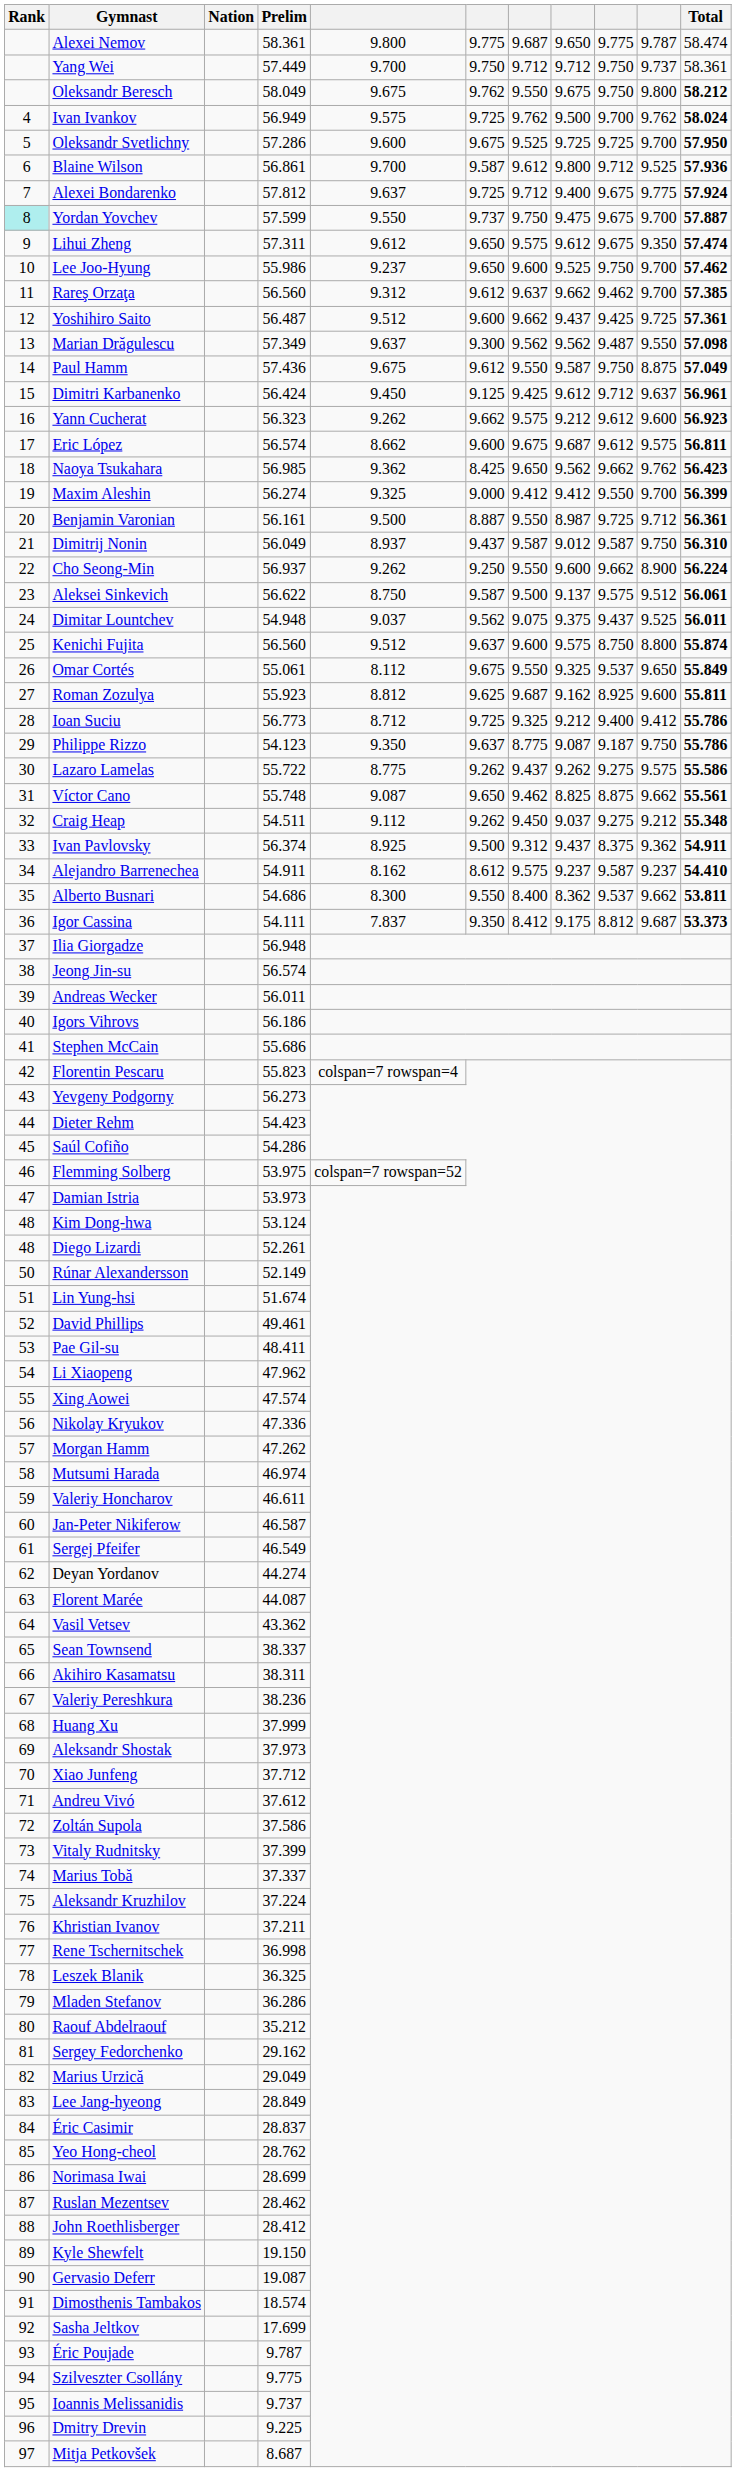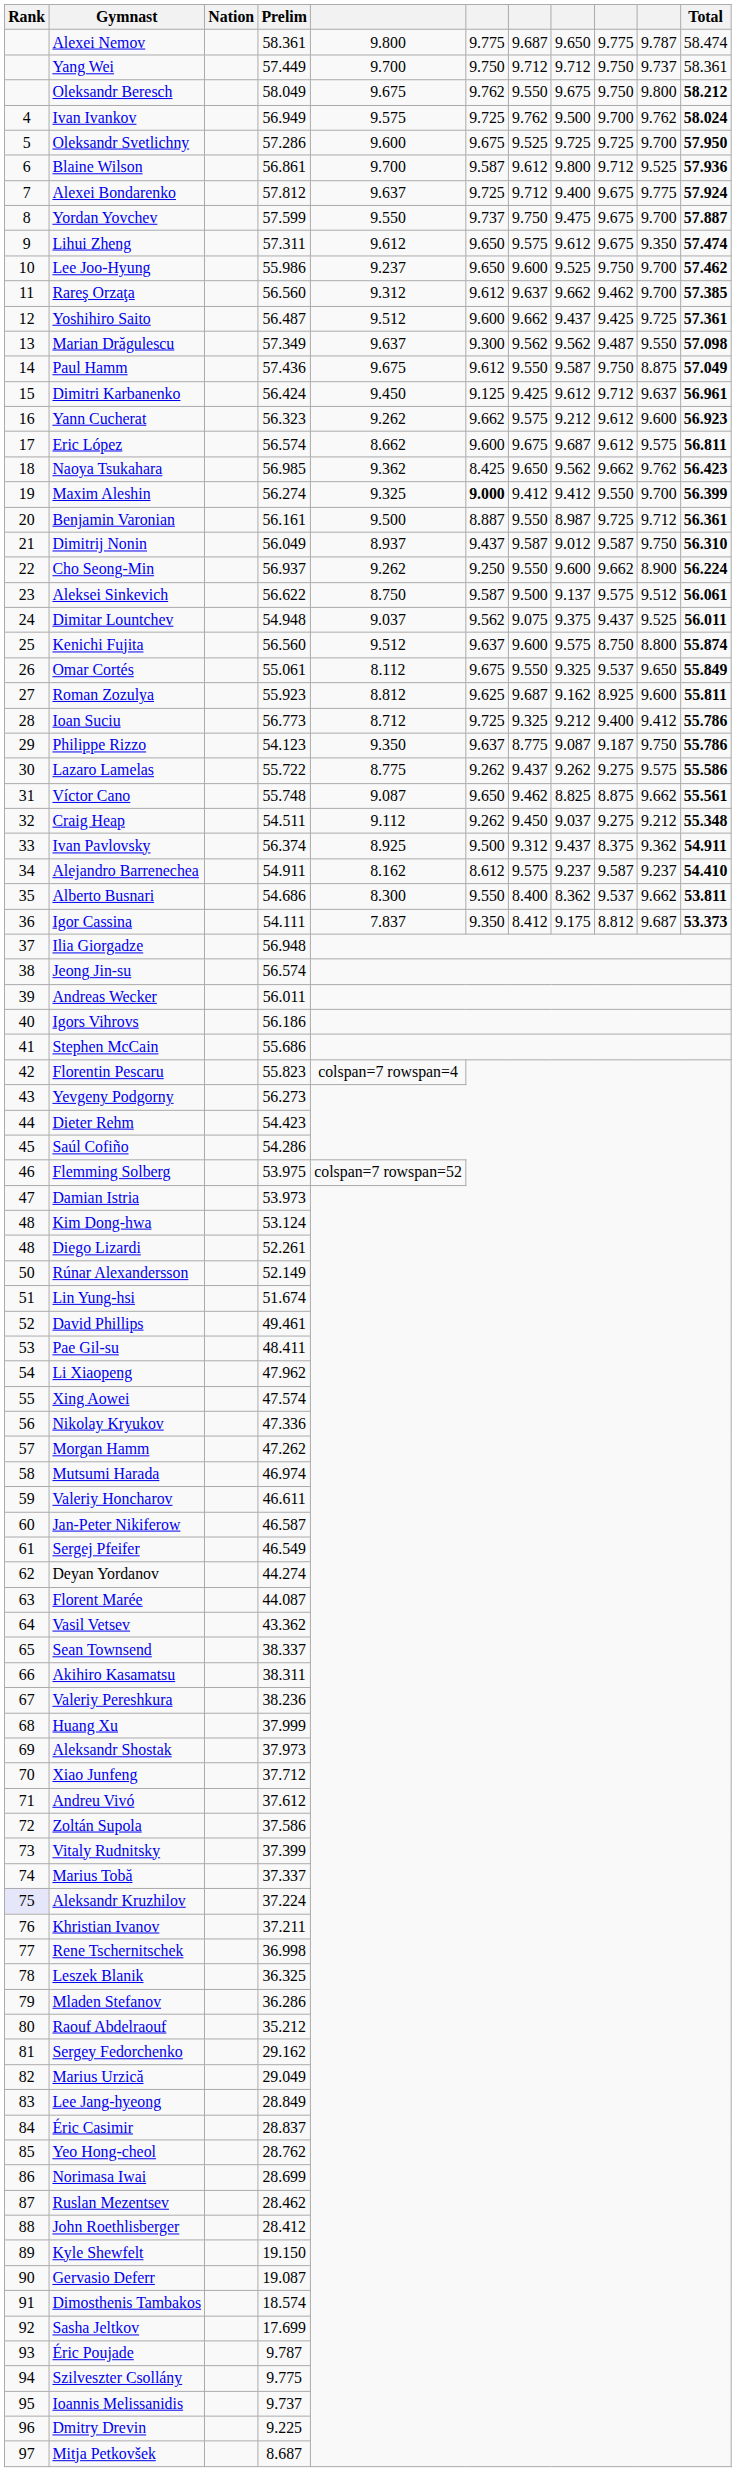(27, 218) paleturquoise background -> (27, 218) no background
(487, 494) normal -> (487, 494) bold
(27, 1901) no background -> (27, 1901) lavender background
